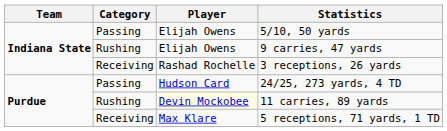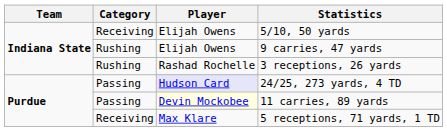(118, 31) Passing -> (125, 31) Receiving
(125, 66) Receiving -> (118, 66) Rushing
(194, 83) no background -> (194, 83) lavender background
(118, 101) Rushing -> (118, 101) Passing
